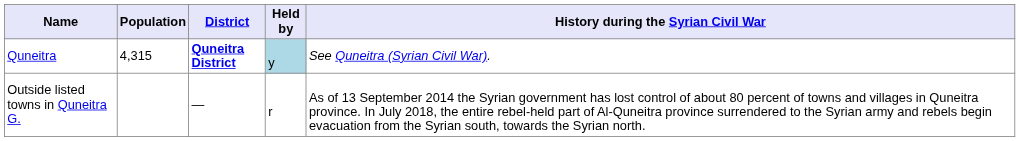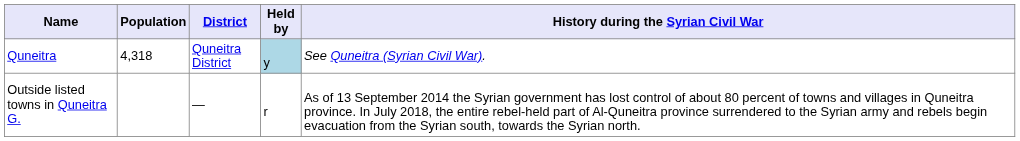(136, 56) 4,315 -> (136, 56) 4,318
(218, 56) bold -> (217, 56) normal
